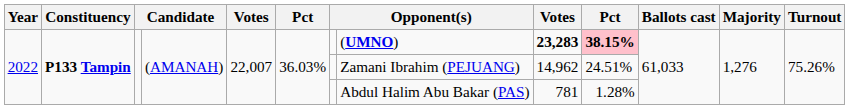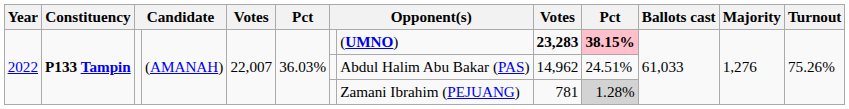(430, 67) Zamani Ibrahim (PEJUANG) -> (435, 67) Abdul Halim Abu Bakar (PAS)
(435, 92) Abdul Halim Abu Bakar (PAS) -> (430, 92) Zamani Ibrahim (PEJUANG)
(615, 92) no background -> (615, 92) lightgrey background
